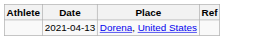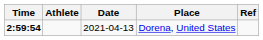+ column: (24, 12)
